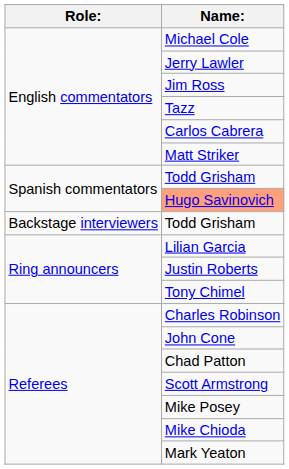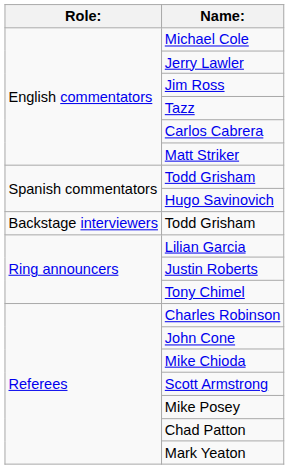(219, 200) lightsalmon background -> (219, 200) no background
(205, 361) Chad Patton -> (205, 361) Mike Chioda
(205, 430) Mike Chioda -> (205, 430) Chad Patton
